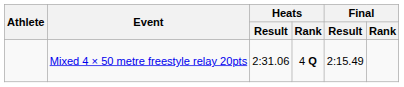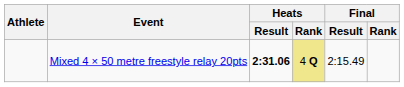(271, 61) normal -> (271, 61) bold
(308, 61) no background -> (309, 61) khaki background
